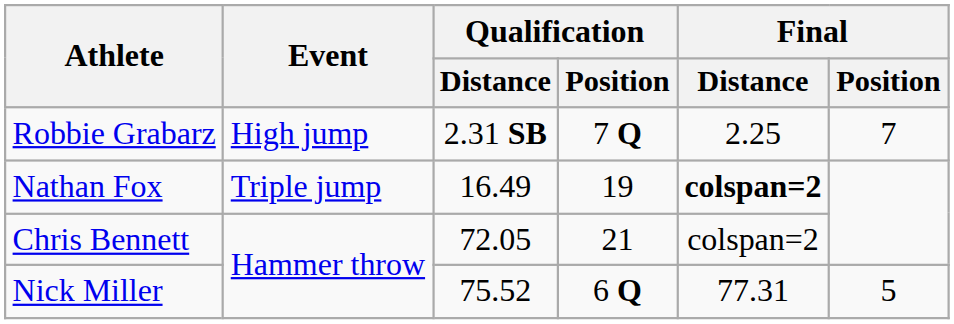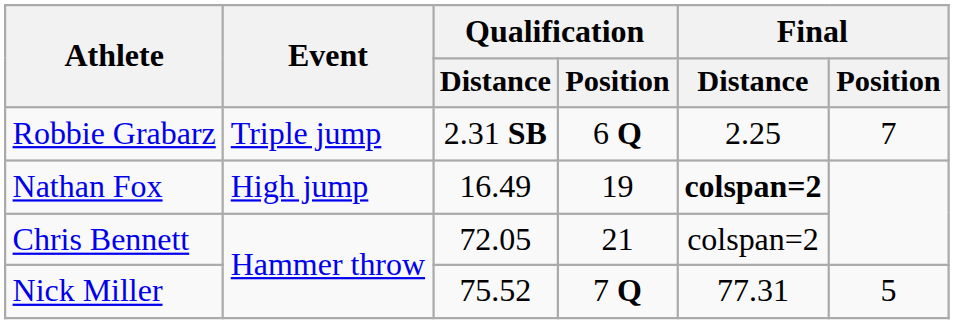(300, 133) High jump -> (306, 133) Triple jump
(617, 133) 7 Q -> (617, 133) 6 Q
(306, 186) Triple jump -> (300, 186) High jump
(617, 292) 6 Q -> (617, 292) 7 Q
